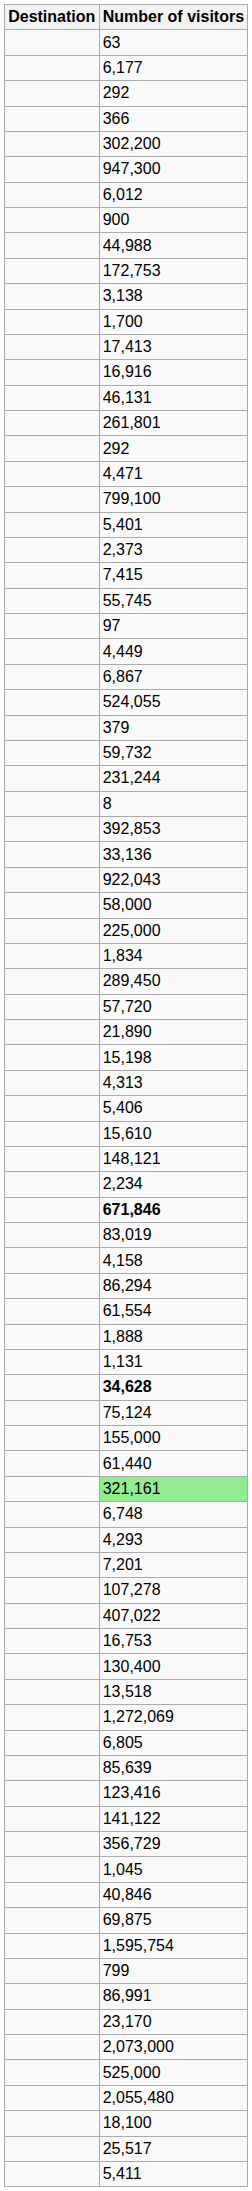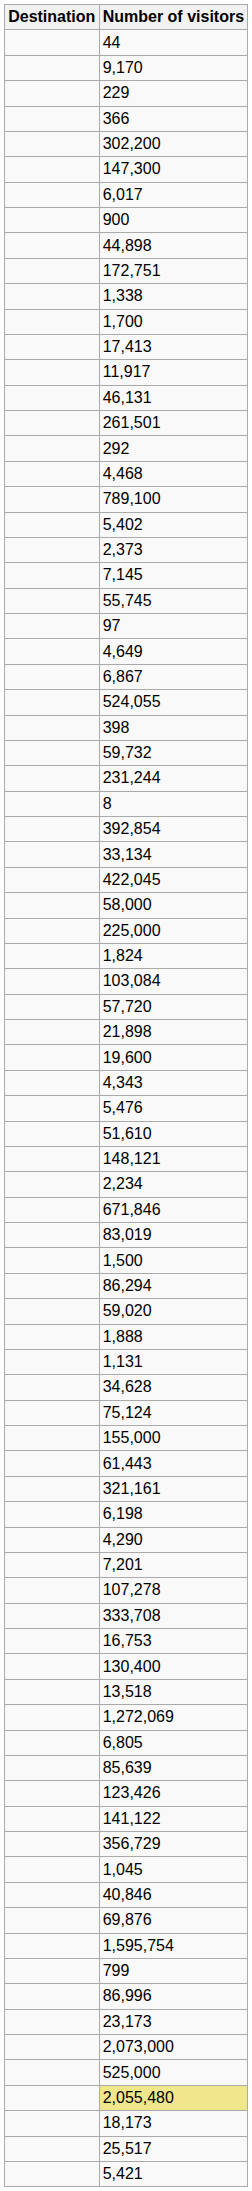(112, 42) 63 -> (112, 42) 44
(123, 67) 6,177 -> (123, 67) 9,170
(116, 93) 292 -> (116, 93) 229
(132, 169) 947,300 -> (132, 169) 147,300
(123, 194) 6,012 -> (123, 194) 6,017
(127, 245) 44,988 -> (127, 245) 44,898
(132, 270) 172,753 -> (132, 270) 172,751
(123, 296) 3,138 -> (123, 296) 1,338
(127, 372) 16,916 -> (127, 372) 11,917
(132, 423) 261,801 -> (132, 423) 261,501
(123, 473) 4,471 -> (123, 473) 4,468
(132, 499) 799,100 -> (132, 499) 789,100
(123, 524) 5,401 -> (123, 524) 5,402
(123, 575) 7,415 -> (123, 575) 7,145
(123, 651) 4,449 -> (123, 651) 4,649
(116, 727) 379 -> (116, 727) 398
(132, 829) 392,853 -> (132, 829) 392,854
(127, 854) 33,136 -> (127, 854) 33,134
(132, 879) 922,043 -> (132, 879) 422,045
(123, 956) 1,834 -> (123, 956) 1,824
(132, 981) 289,450 -> (132, 981) 103,084
(127, 1032) 21,890 -> (127, 1032) 21,898
(127, 1057) 15,198 -> (127, 1057) 19,600
(123, 1082) 4,313 -> (123, 1082) 4,343
(123, 1108) 5,406 -> (123, 1108) 5,476
(127, 1133) 15,610 -> (127, 1133) 51,610
(132, 1209) bold -> (132, 1209) normal
(123, 1260) 4,158 -> (123, 1260) 1,500
(127, 1311) 61,554 -> (127, 1311) 59,020
(127, 1387) bold -> (127, 1387) normal
(127, 1463) 61,440 -> (127, 1463) 61,443
(132, 1488) lightgreen background -> (132, 1488) no background
(123, 1514) 6,748 -> (123, 1514) 6,198
(123, 1539) 4,293 -> (123, 1539) 4,290
(132, 1615) 407,022 -> (132, 1615) 333,708
(132, 1793) 123,416 -> (132, 1793) 123,426
(127, 1920) 69,875 -> (127, 1920) 69,876
(127, 1996) 86,991 -> (127, 1996) 86,996
(127, 2021) 23,170 -> (127, 2021) 23,173
(138, 2097) no background -> (138, 2097) khaki background
(127, 2123) 18,100 -> (127, 2123) 18,173
(122, 2174) 5,411 -> (123, 2174) 5,421
